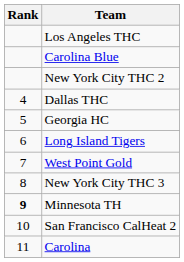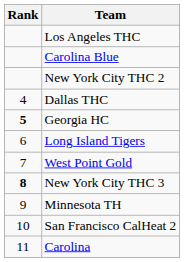(23, 120) normal -> (23, 120) bold
(23, 183) normal -> (23, 183) bold
(23, 204) bold -> (23, 204) normal
